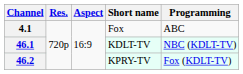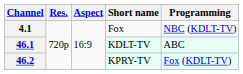(174, 28) ABC -> (200, 28) NBC (KDLT-TV)
(200, 45) NBC (KDLT-TV) -> (174, 45) ABC
